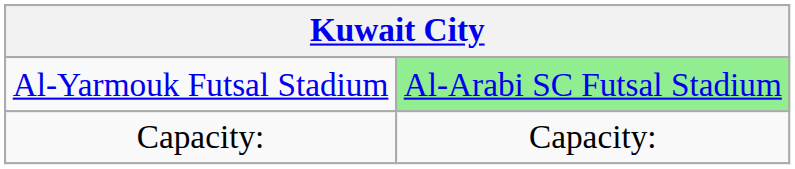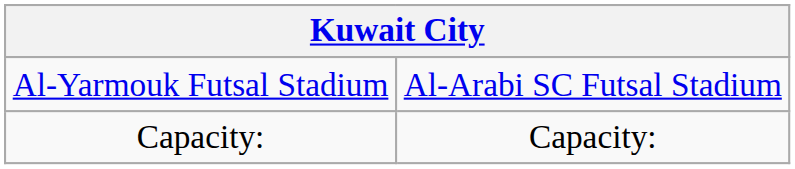(593, 83) lightgreen background -> (593, 83) no background
